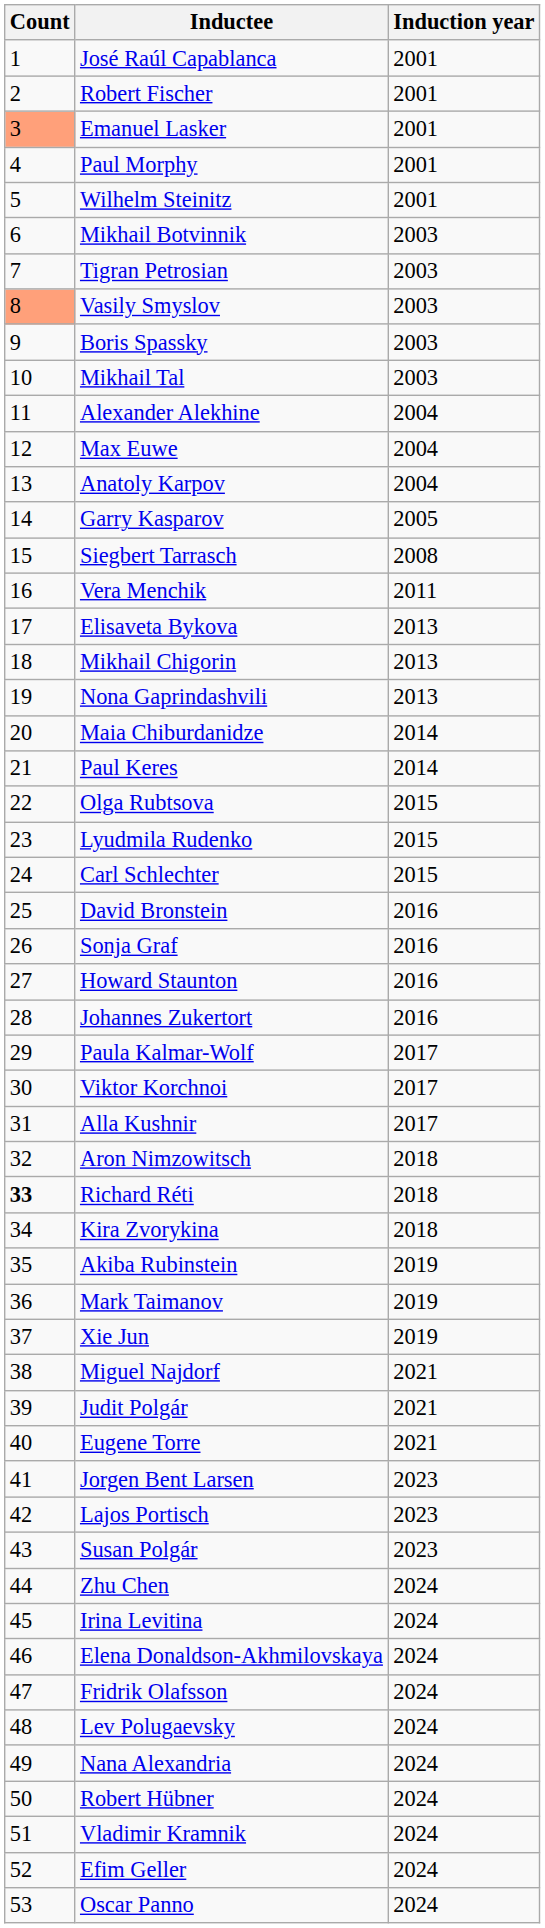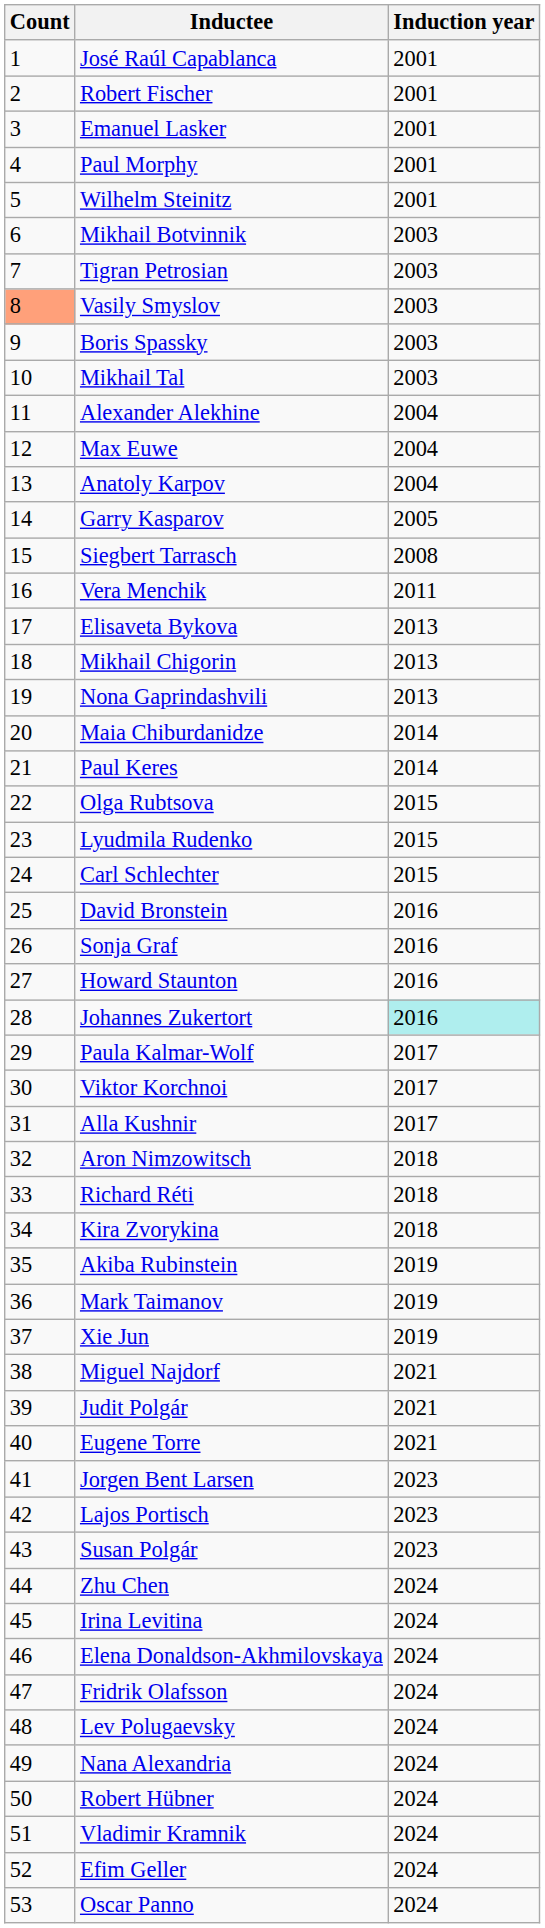(15, 128) lightsalmon background -> (15, 128) no background
(416, 1016) no background -> (416, 1016) paleturquoise background
(21, 1194) bold -> (21, 1194) normal
